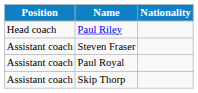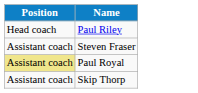- column: (165, 12)
(40, 63) no background -> (40, 63) khaki background
